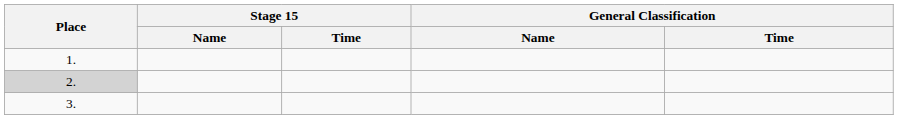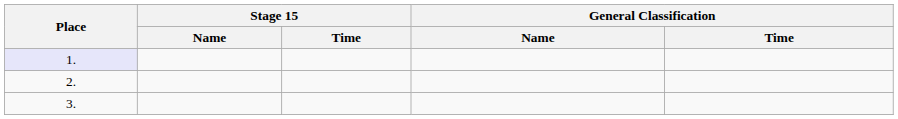(71, 59) no background -> (71, 59) lavender background
(71, 81) lightgrey background -> (71, 81) no background
